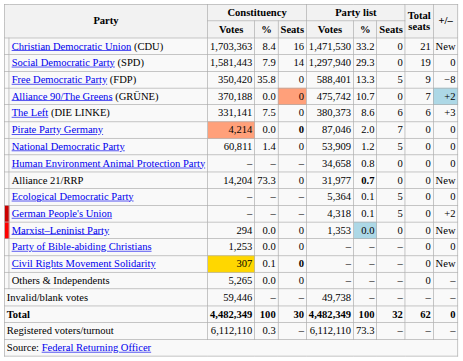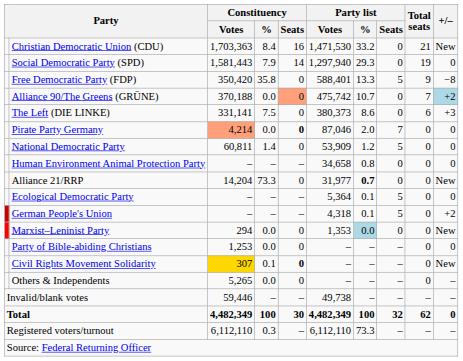(400, 113) 6 -> (400, 113) 0
